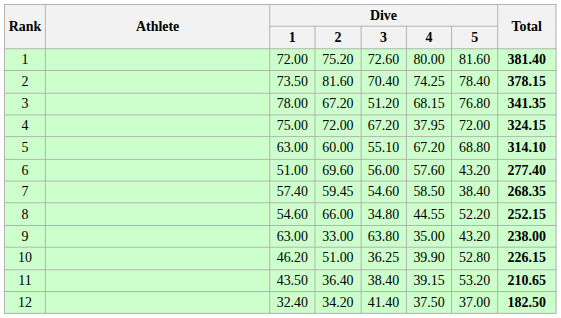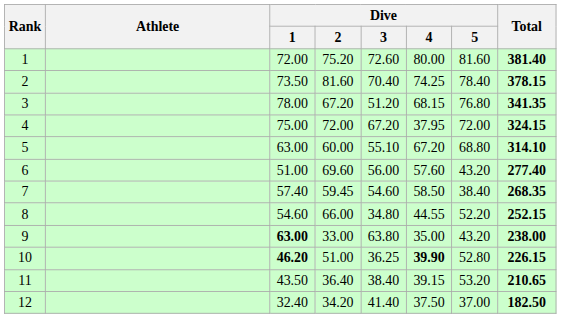(292, 236) normal -> (292, 236) bold
(292, 258) normal -> (292, 258) bold
(429, 258) normal -> (429, 258) bold
